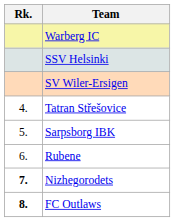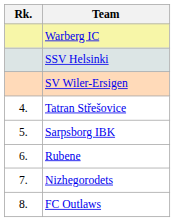(23, 180) bold -> (23, 180) normal
(23, 204) bold -> (23, 204) normal
